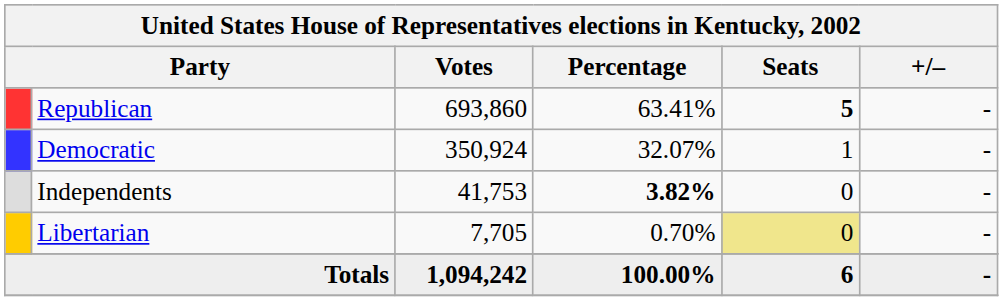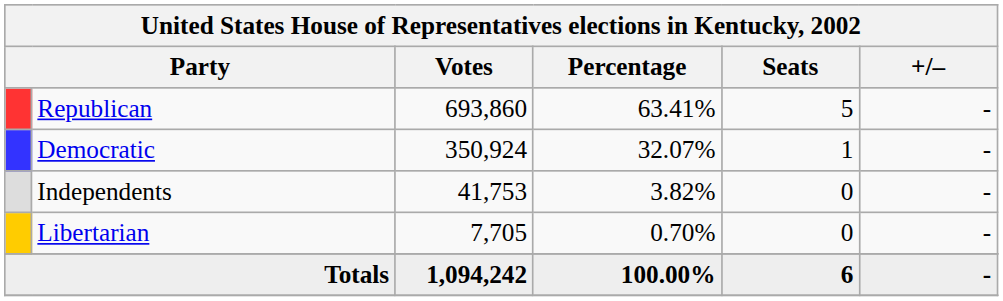(847, 108) bold -> (847, 108) normal
(681, 191) bold -> (683, 191) normal
(847, 233) khaki background -> (847, 233) no background
